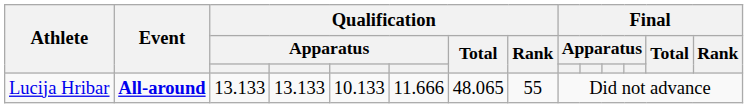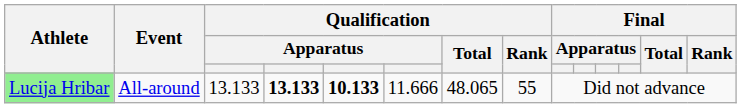(59, 88) no background -> (59, 88) lightgreen background
(162, 88) bold -> (159, 88) normal
(300, 88) normal -> (294, 88) bold
(359, 88) normal -> (353, 88) bold
